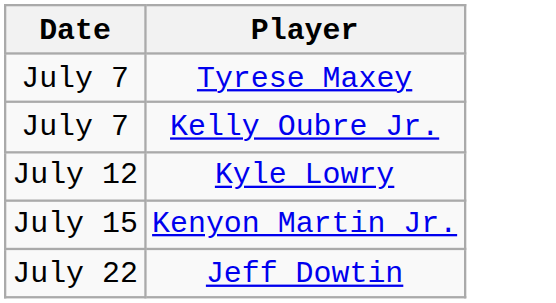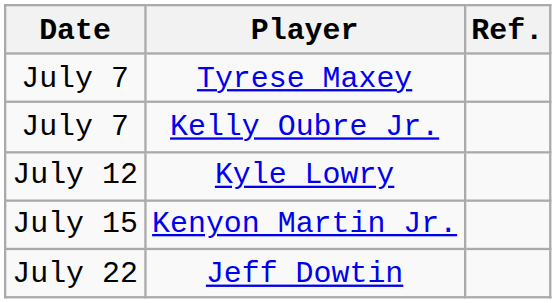+ column: (507, 30)
